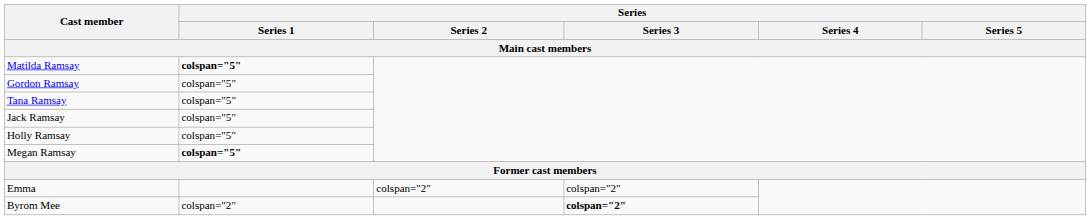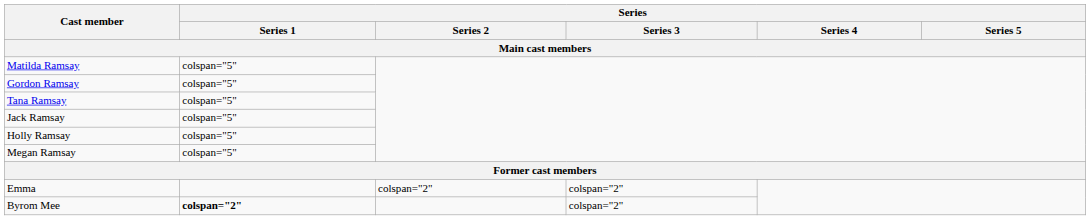(211, 65) bold -> (210, 65) normal
(211, 153) bold -> (210, 153) normal
(209, 205) normal -> (212, 205) bold
(596, 205) bold -> (596, 205) normal
